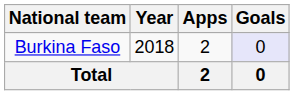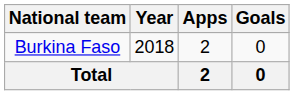(261, 47) lavender background -> (261, 47) no background
